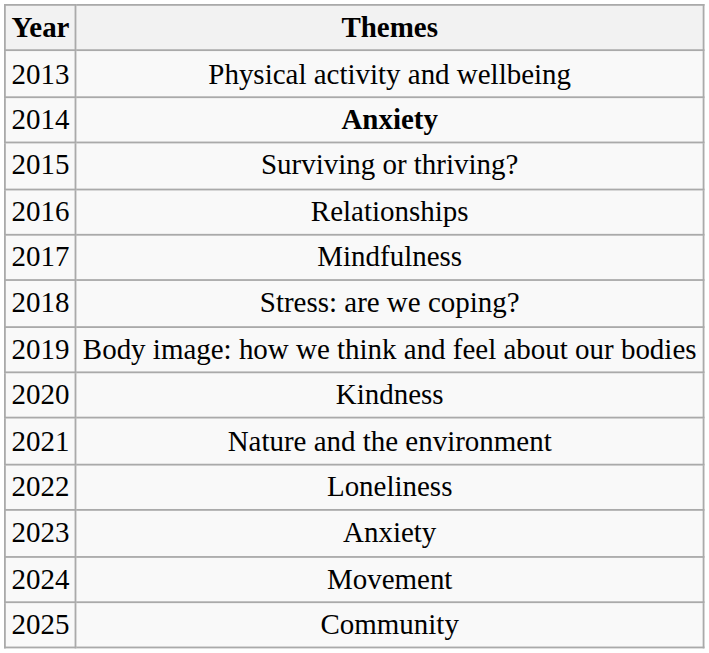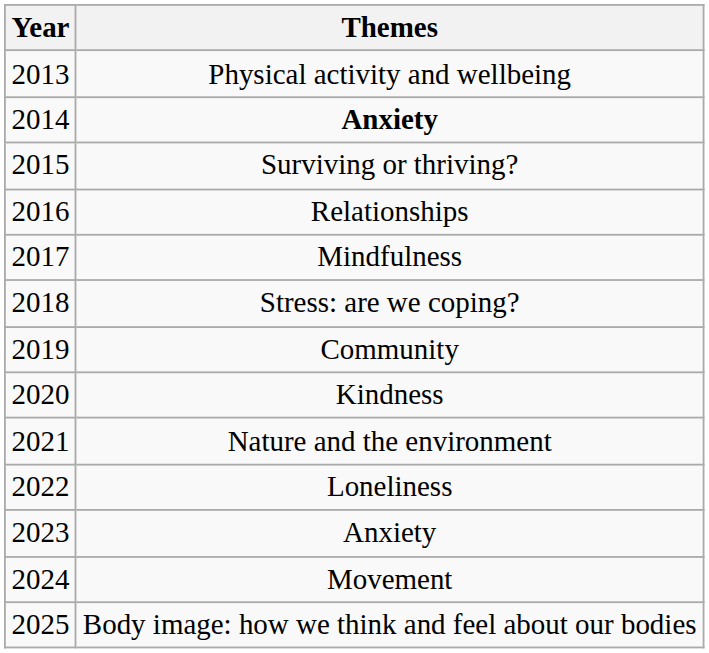(390, 348) Body image: how we think and feel about our bodies -> (390, 348) Community
(390, 624) Community -> (390, 624) Body image: how we think and feel about our bodies
